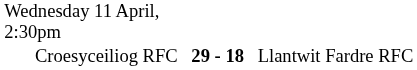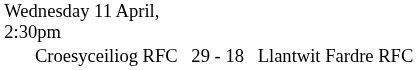(218, 56) bold -> (218, 56) normal
